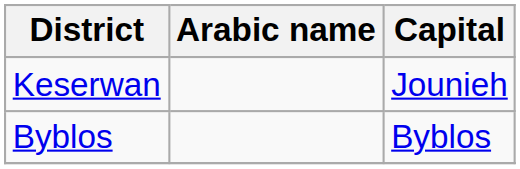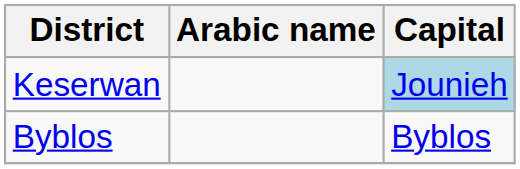(449, 83) no background -> (449, 83) lightblue background
